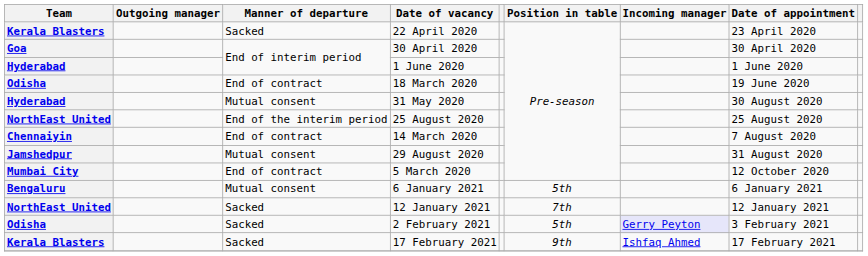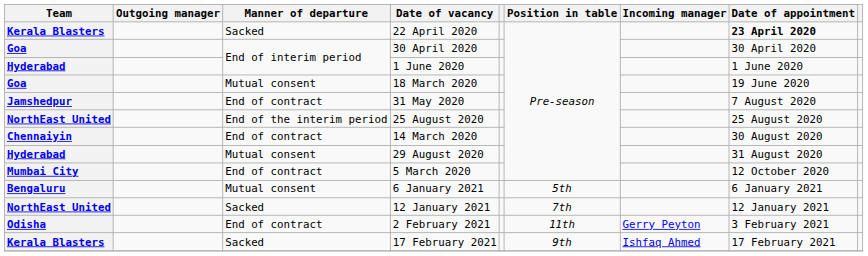(774, 31) normal -> (774, 31) bold
(26, 84) Odisha -> (17, 84) Goa
(274, 84) End of contract -> (271, 84) Mutual consent
(36, 101) Hyderabad -> (39, 101) Jamshedpur
(271, 101) Mutual consent -> (274, 101) End of contract
(777, 101) 30 August 2020 -> (774, 101) 7 August 2020
(774, 136) 7 August 2020 -> (777, 136) 30 August 2020
(39, 154) Jamshedpur -> (36, 154) Hyderabad
(245, 224) Sacked -> (274, 224) End of contract
(562, 224) 5th -> (562, 224) 11th
(661, 224) lavender background -> (661, 224) no background
